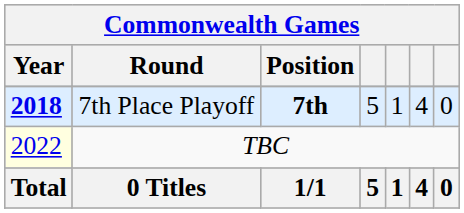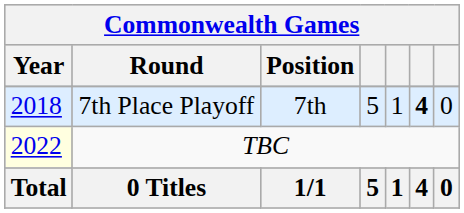(36, 106) bold -> (36, 106) normal
(310, 106) bold -> (310, 106) normal
(422, 106) normal -> (422, 106) bold
